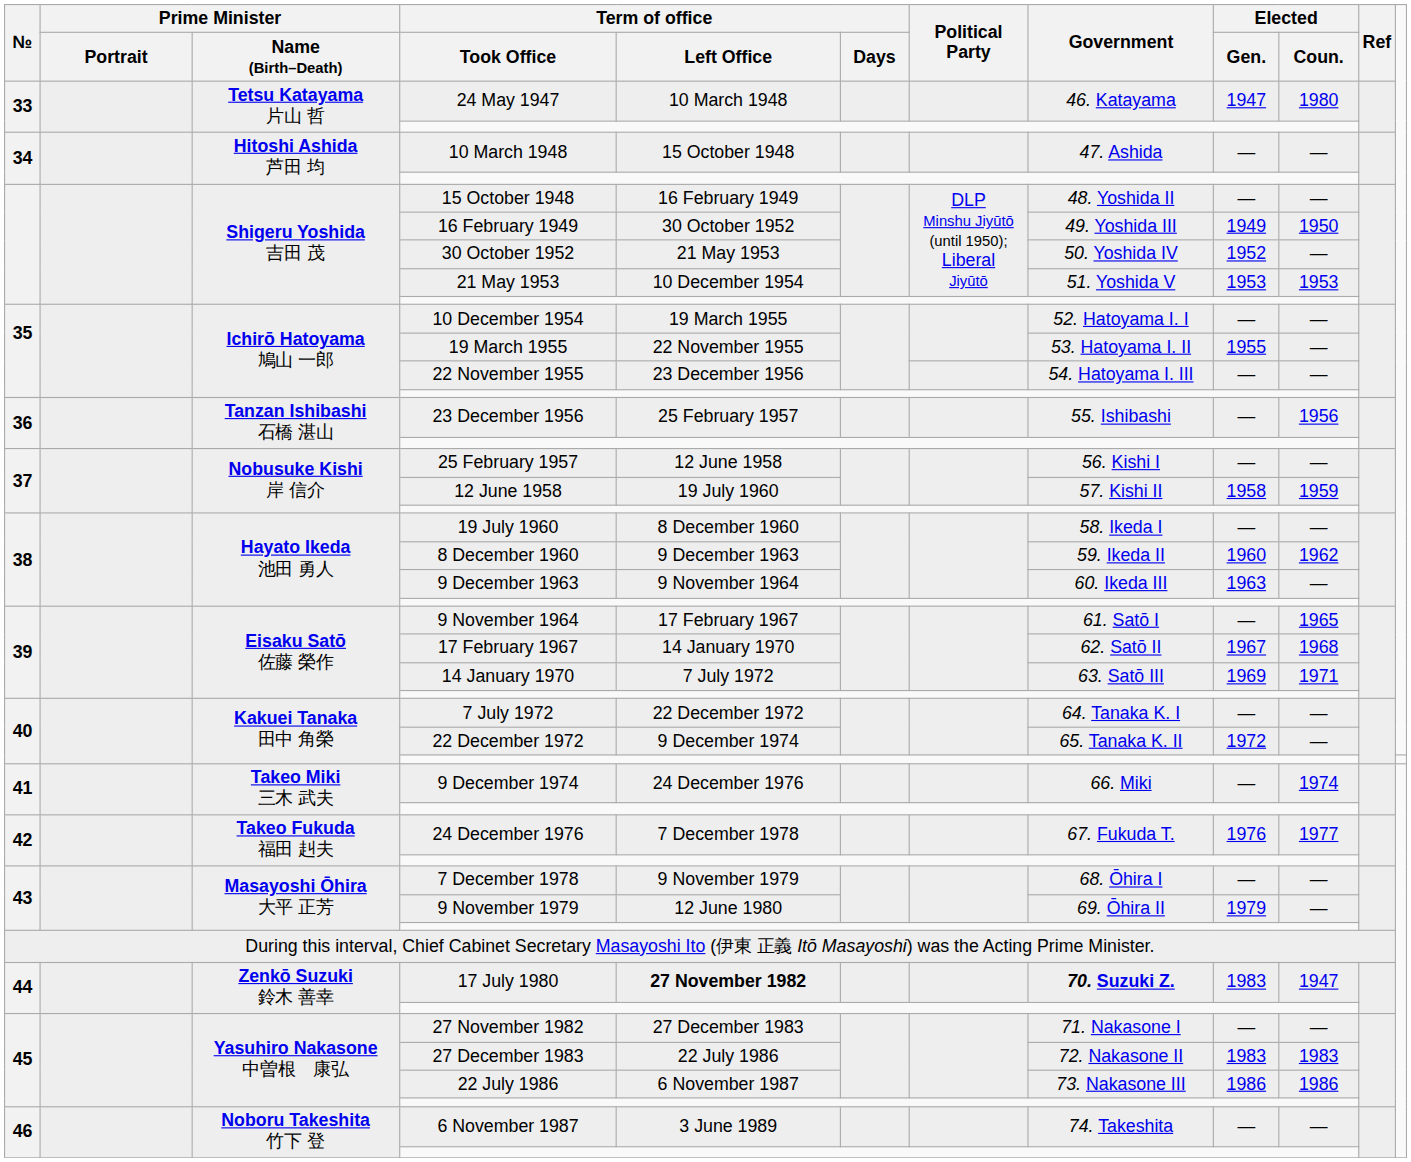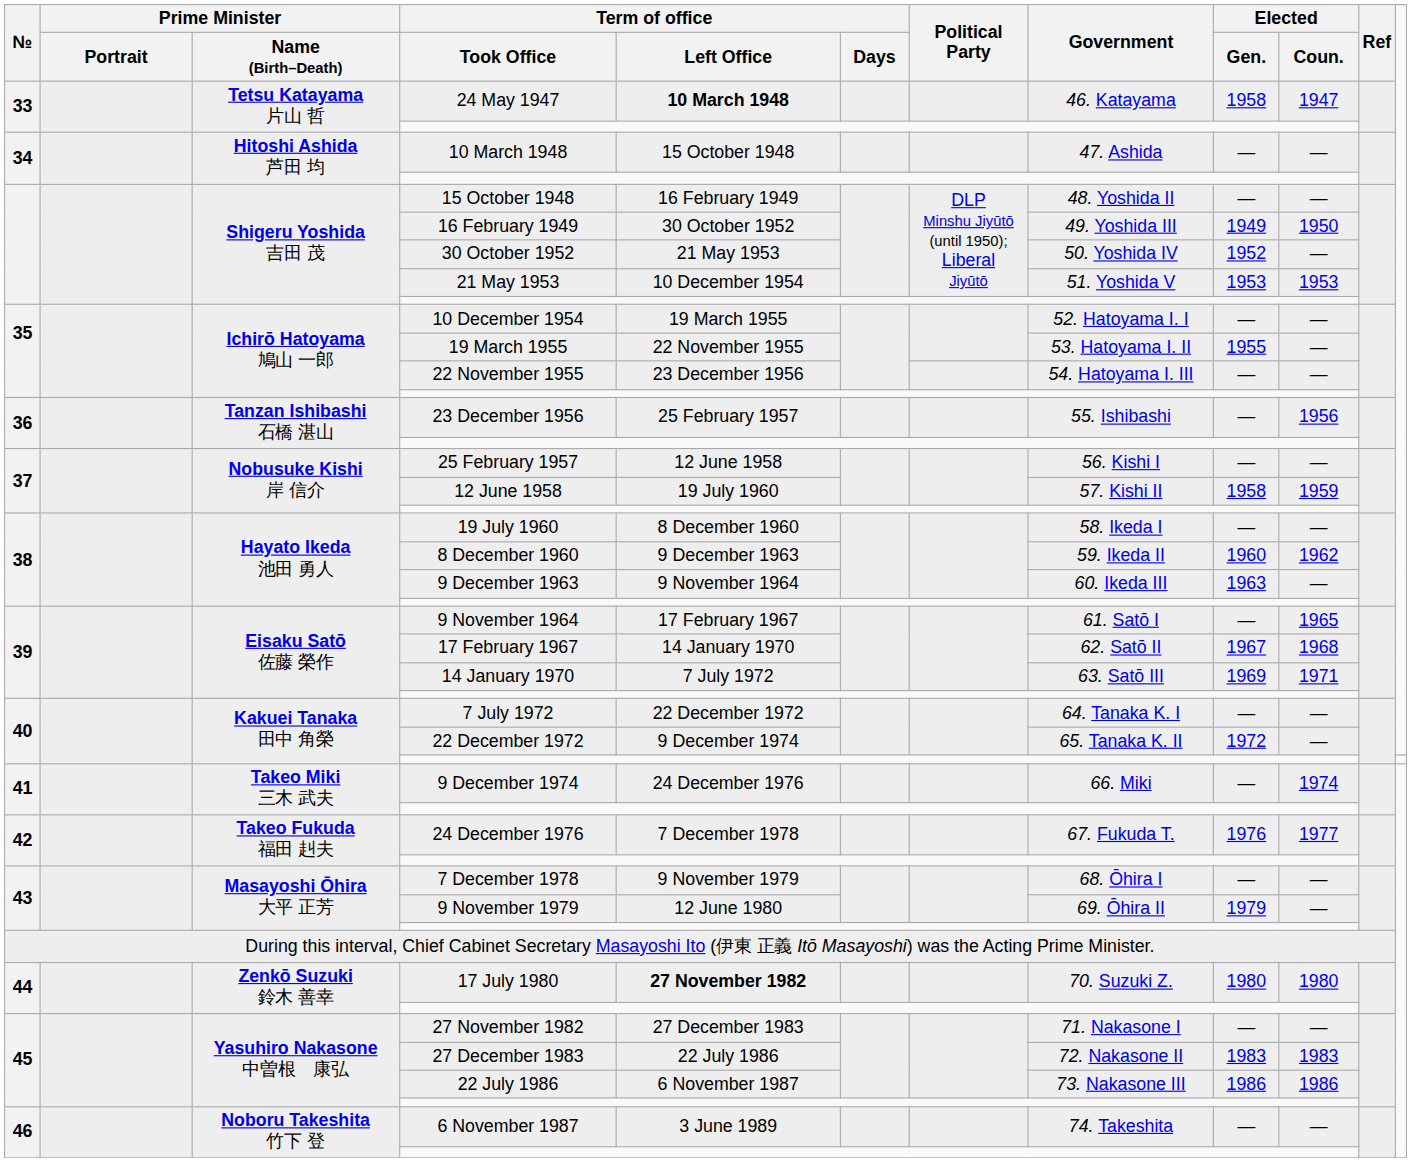(728, 100) normal -> (728, 100) bold
(1246, 100) 1947 -> (1246, 100) 1958
(1319, 100) 1980 -> (1319, 100) 1947
(1121, 982) bold -> (1121, 982) normal
(1246, 982) 1983 -> (1246, 982) 1980
(1319, 982) 1947 -> (1319, 982) 1980
